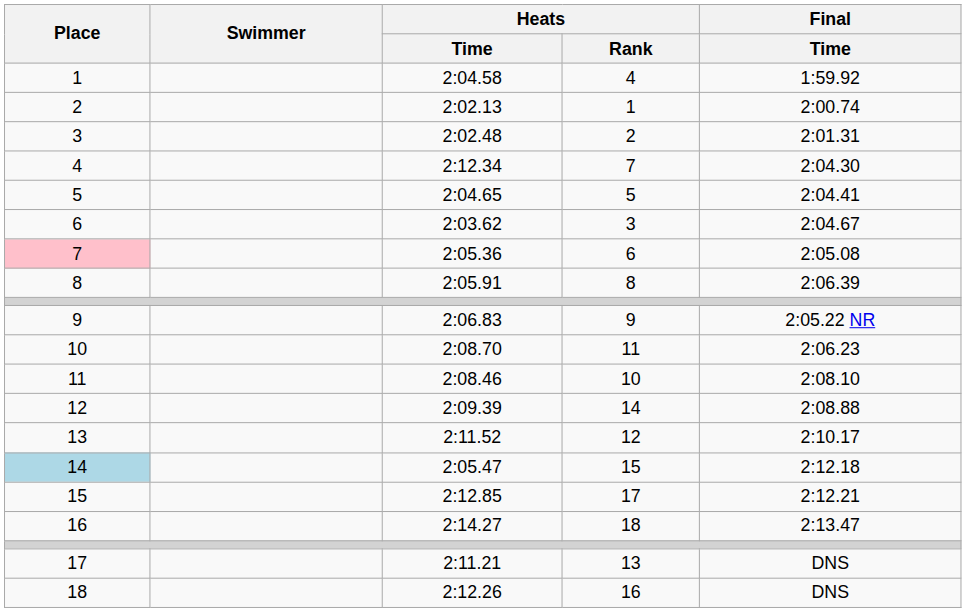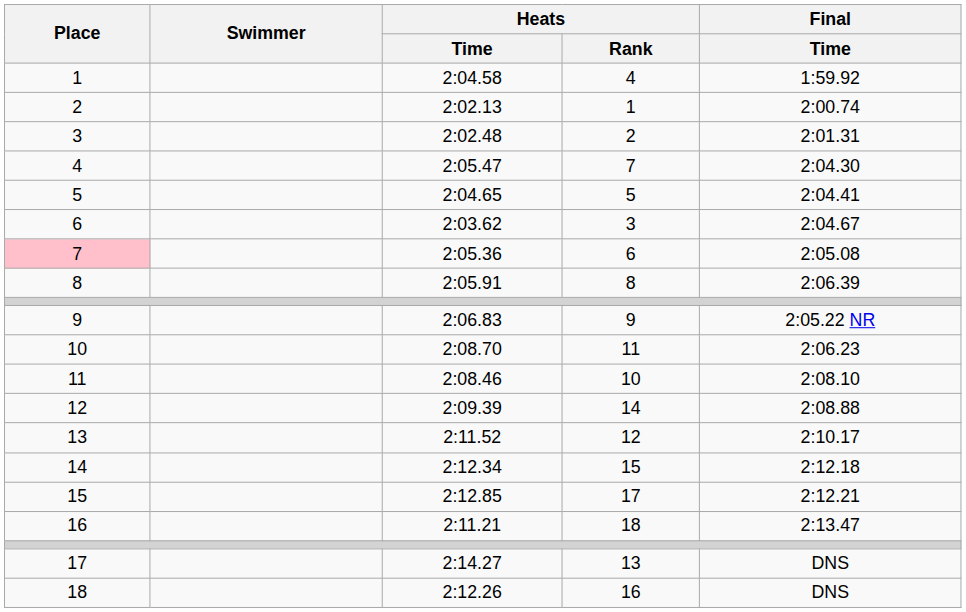(472, 165) 2:12.34 -> (472, 165) 2:05.47
(77, 466) lightblue background -> (77, 466) no background
(472, 466) 2:05.47 -> (472, 466) 2:12.34
(472, 525) 2:14.27 -> (472, 525) 2:11.21
(472, 562) 2:11.21 -> (472, 562) 2:14.27
